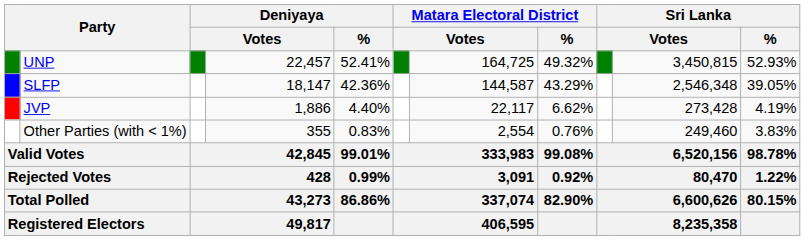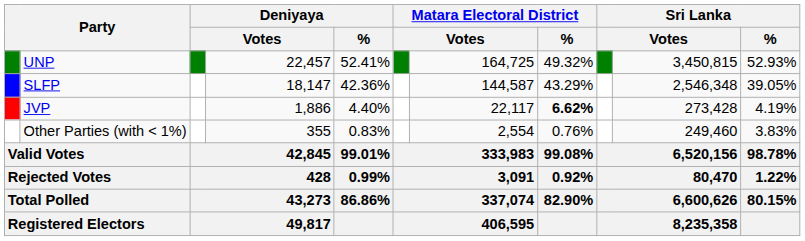(573, 108) normal -> (573, 108) bold
